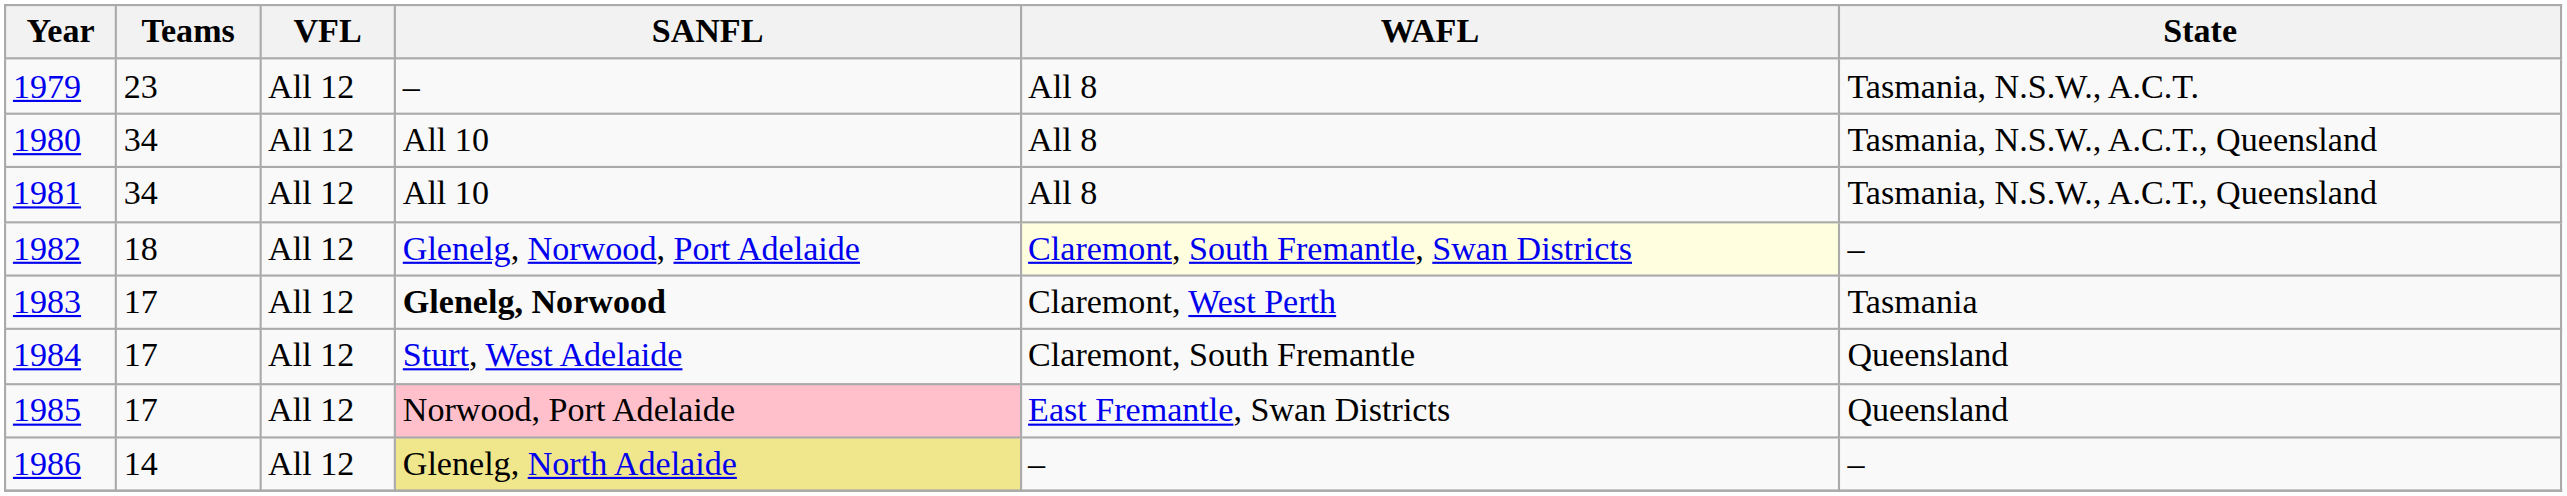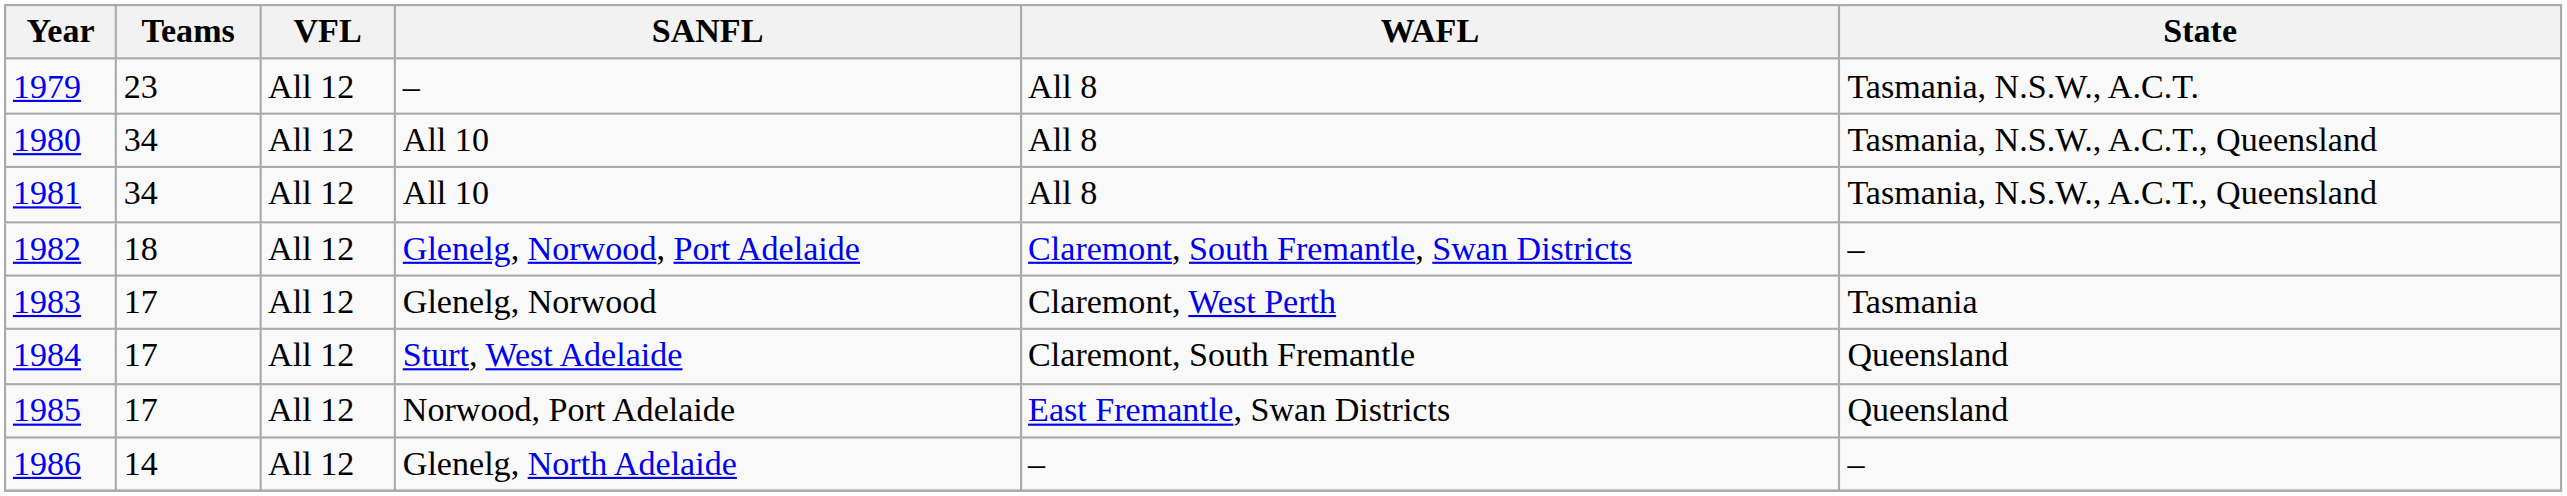(1330, 247) lightyellow background -> (1330, 247) no background
(534, 301) bold -> (530, 301) normal
(569, 409) pink background -> (569, 409) no background
(570, 463) khaki background -> (570, 463) no background
